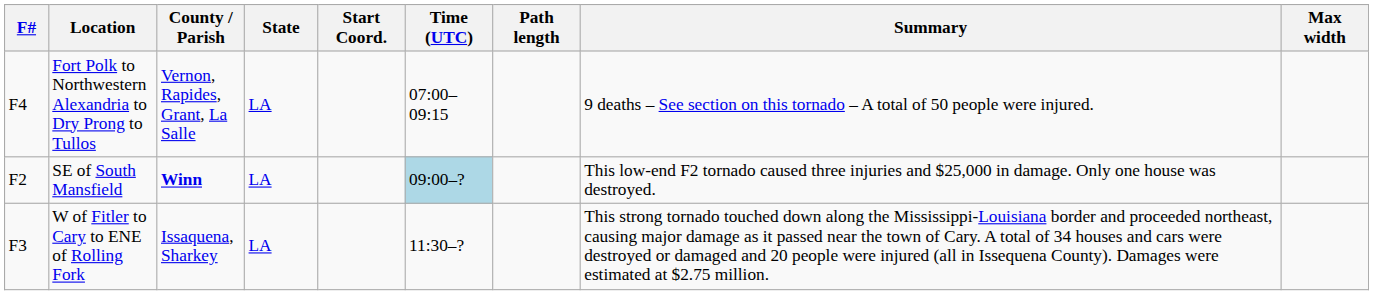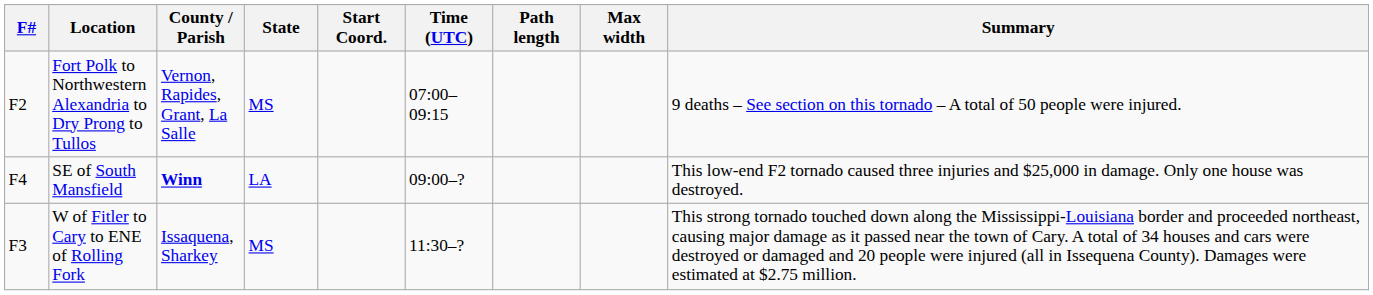columns swapped: (1325, 27) <-> (931, 27)
(18, 103) F4 -> (18, 103) F2
(260, 103) LA -> (261, 103) MS
(18, 179) F2 -> (18, 179) F4
(437, 179) lightblue background -> (437, 179) no background
(260, 246) LA -> (261, 246) MS
